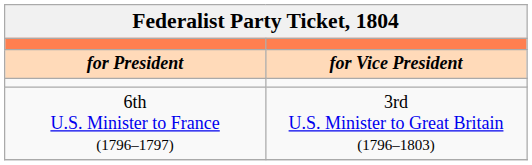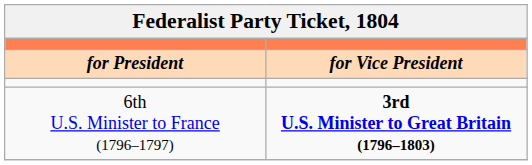(396, 123) normal -> (396, 123) bold
